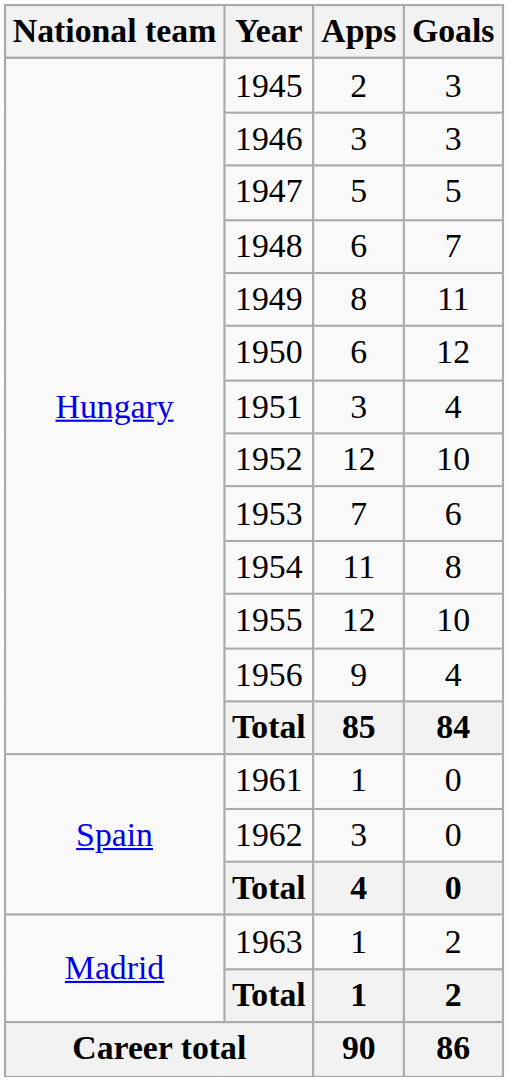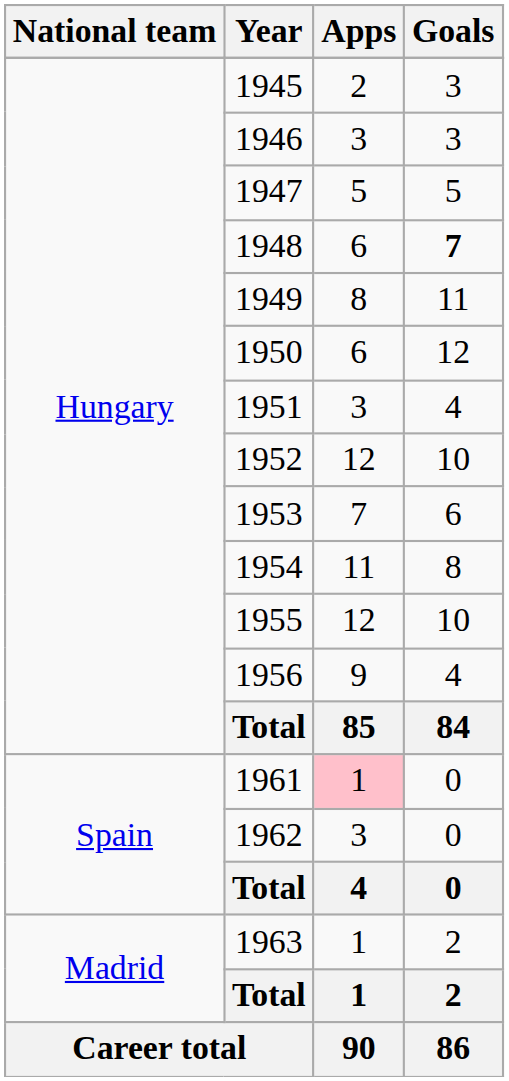(453, 245) normal -> (453, 245) bold
(359, 780) no background -> (359, 780) pink background
